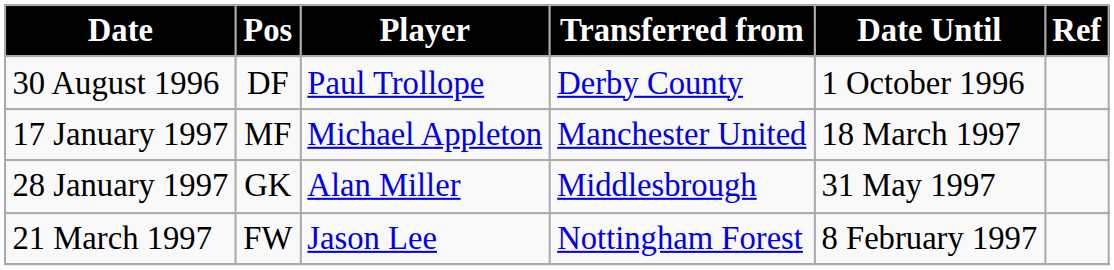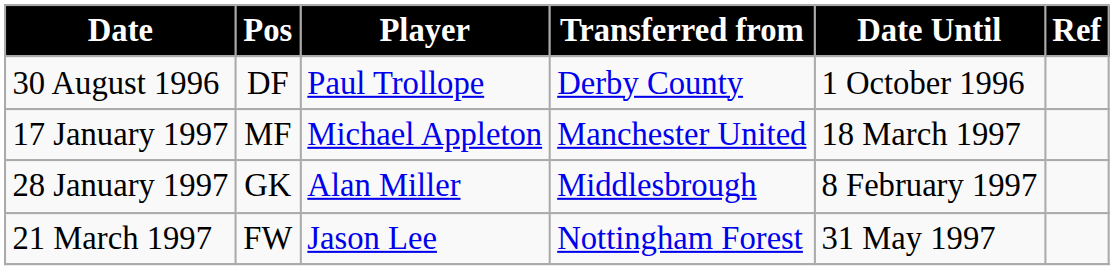(909, 185) 31 May 1997 -> (929, 185) 8 February 1997
(929, 237) 8 February 1997 -> (909, 237) 31 May 1997
